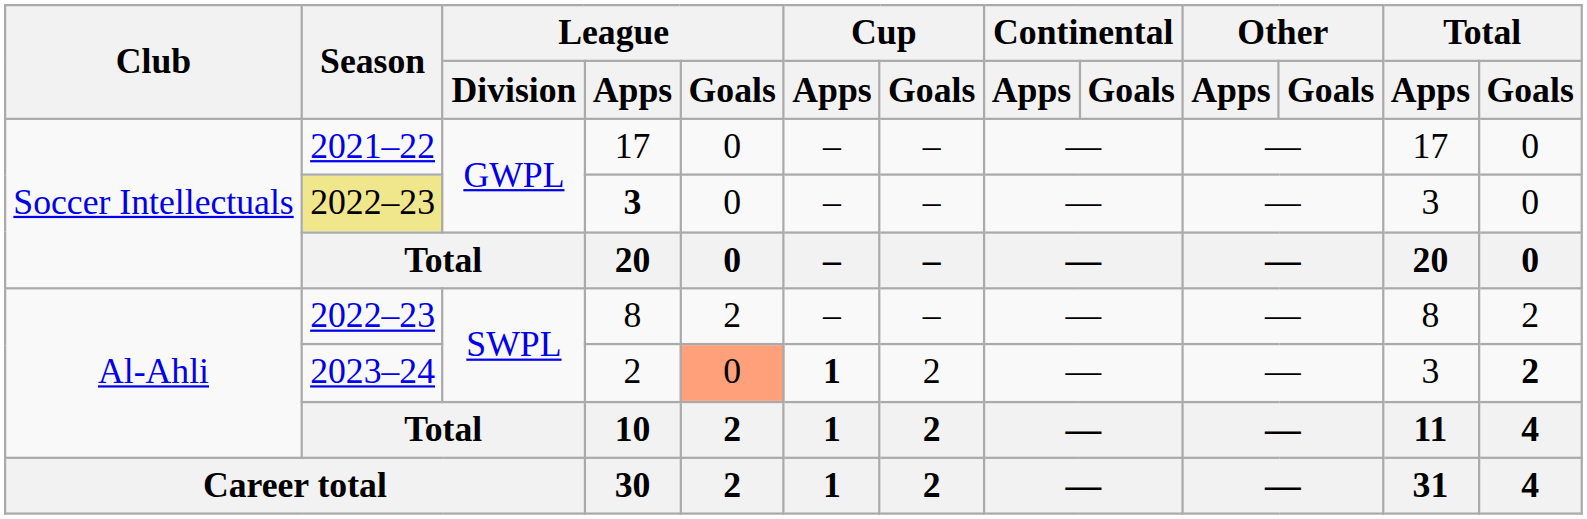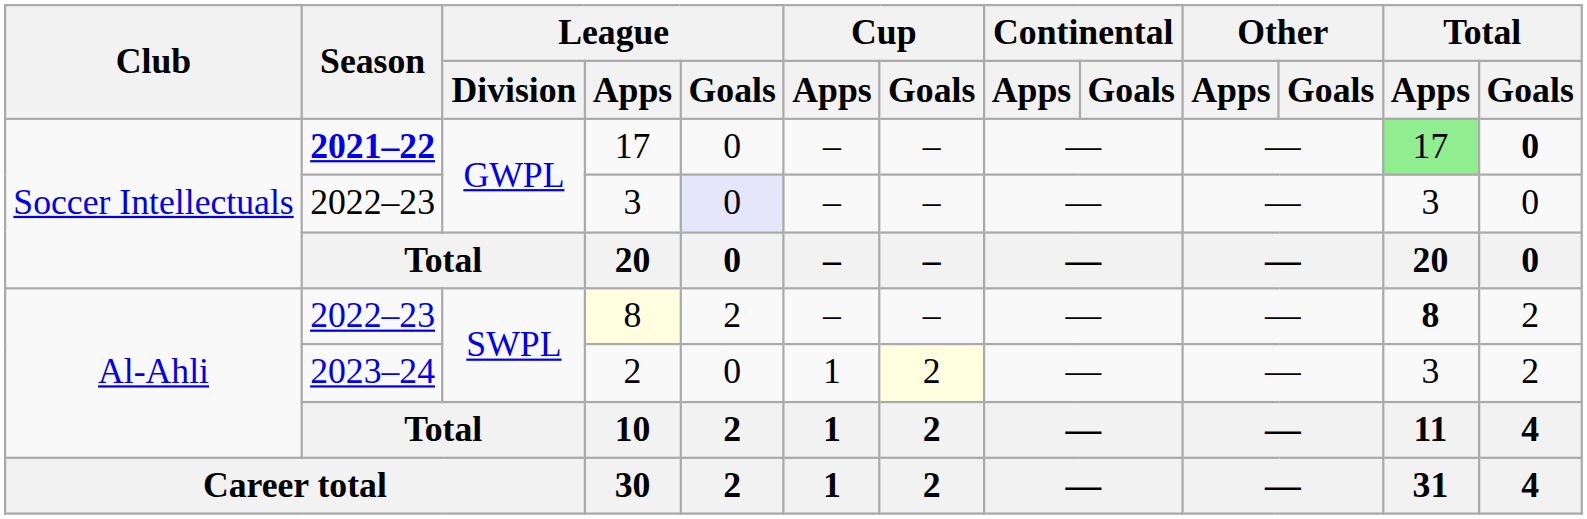(373, 145) normal -> (373, 145) bold
(1430, 145) no background -> (1430, 145) lightgreen background
(1530, 145) normal -> (1530, 145) bold
(373, 202) khaki background -> (373, 202) no background
(632, 202) bold -> (632, 202) normal
(732, 202) no background -> (732, 202) lavender background
(632, 315) no background -> (632, 315) lightyellow background
(1430, 315) normal -> (1430, 315) bold
(732, 372) lightsalmon background -> (732, 372) no background
(832, 372) bold -> (832, 372) normal
(932, 372) no background -> (932, 372) lightyellow background
(1530, 372) bold -> (1530, 372) normal
